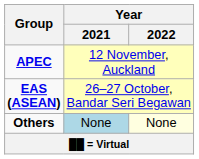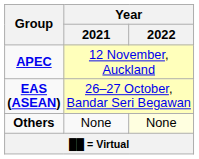(96, 123) lightblue background -> (96, 123) no background
